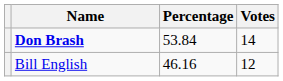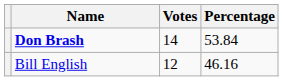columns swapped: (258, 16) <-> (198, 16)
